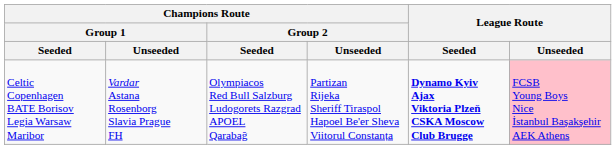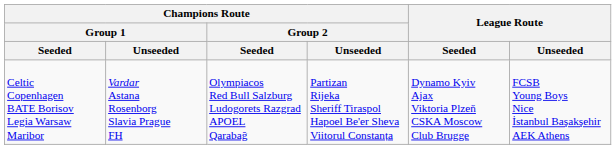(448, 108) bold -> (447, 108) normal
(556, 108) pink background -> (556, 108) no background
